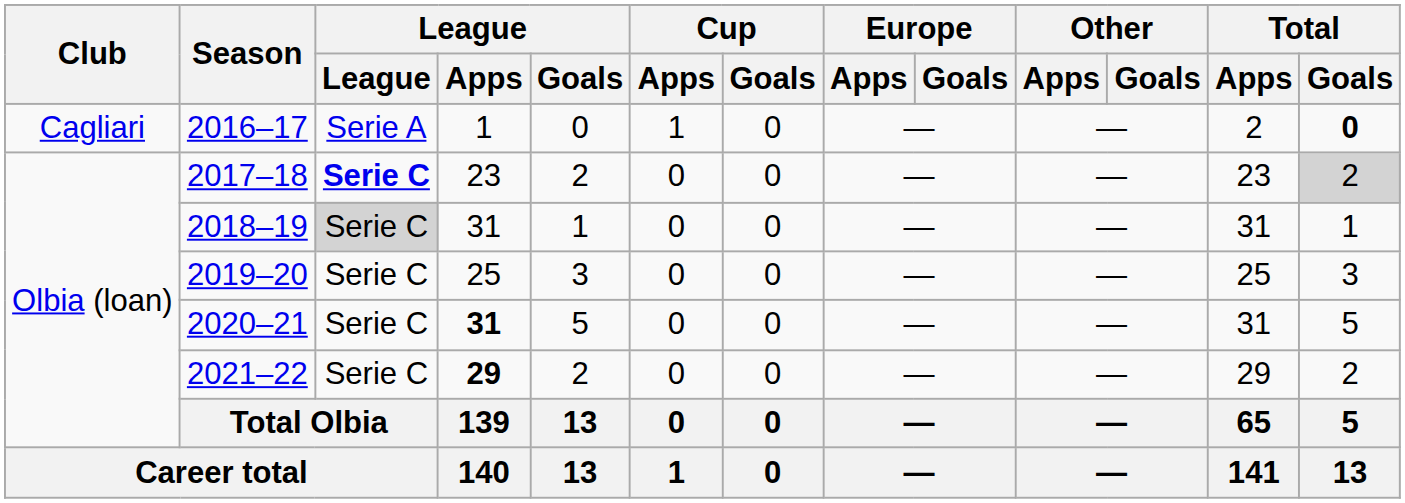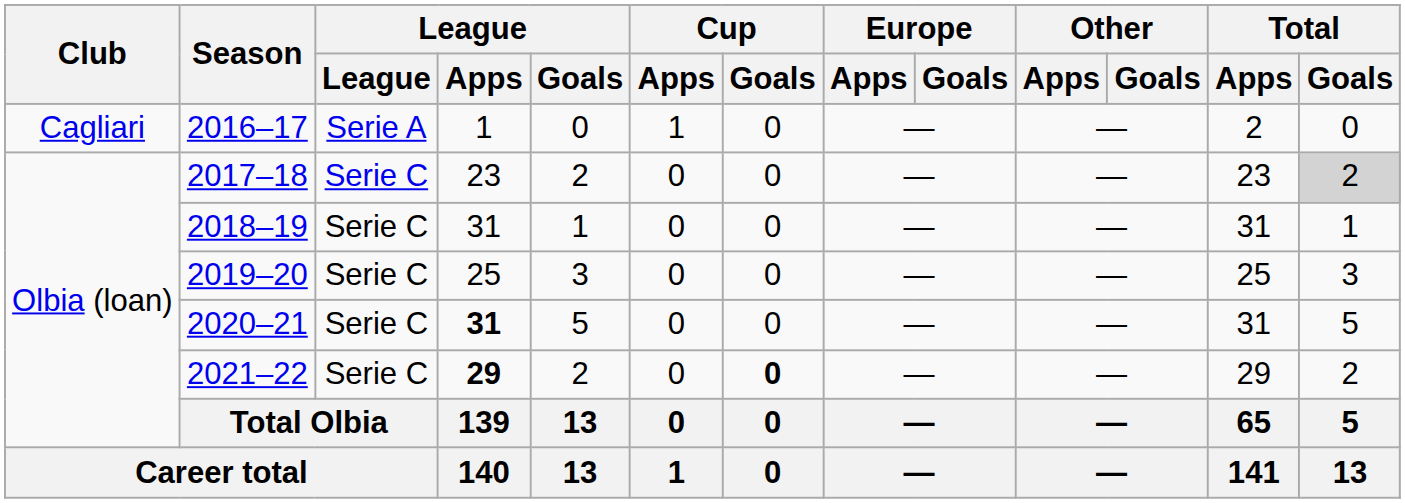(1350, 127) bold -> (1350, 127) normal
(376, 176) bold -> (376, 176) normal
(376, 226) lightgrey background -> (376, 226) no background
(773, 373) normal -> (773, 373) bold
